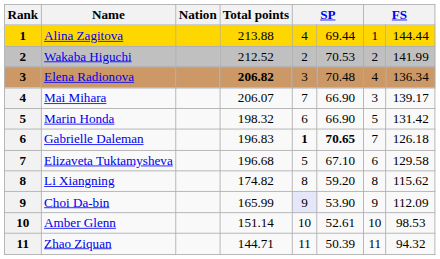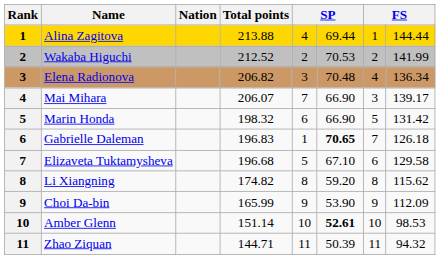(256, 77) bold -> (256, 77) normal
(305, 139) bold -> (305, 139) normal
(305, 202) lavender background -> (305, 202) no background
(340, 222) normal -> (340, 222) bold
